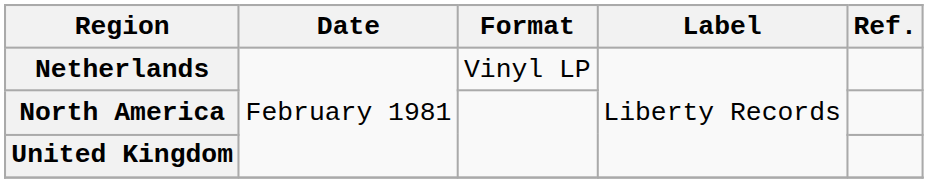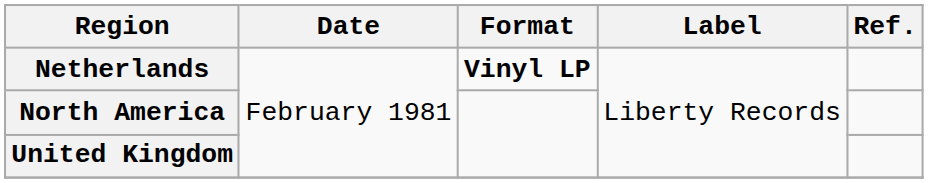(527, 70) normal -> (527, 70) bold
